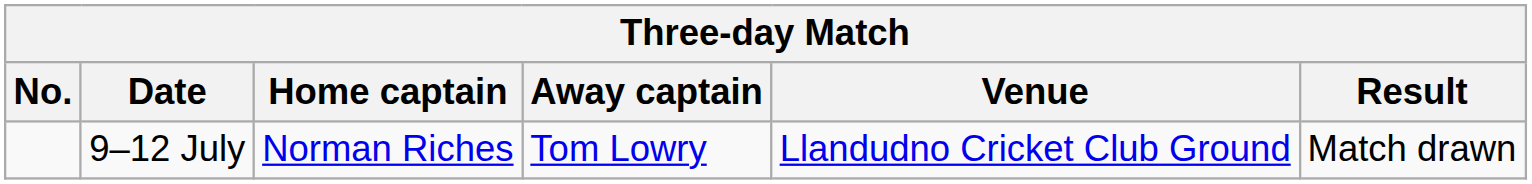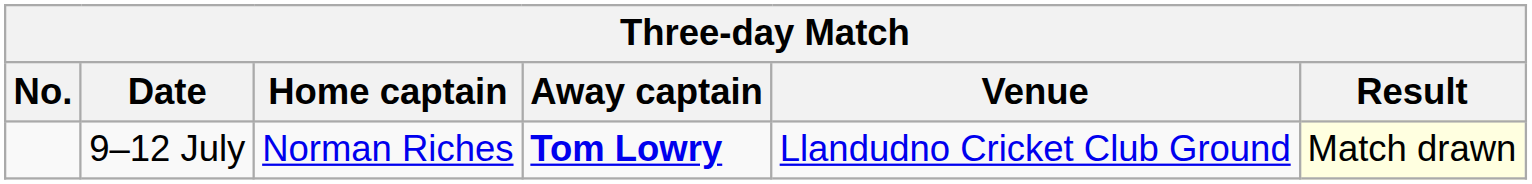(619, 149) normal -> (626, 149) bold
(1412, 149) no background -> (1412, 149) lightyellow background
